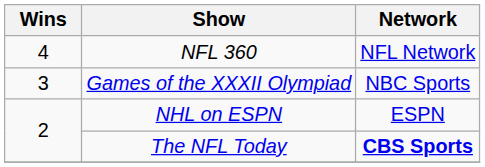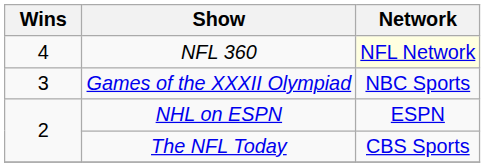(418, 51) no background -> (418, 51) lightyellow background
(418, 146) bold -> (418, 146) normal
